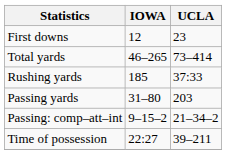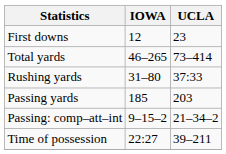(138, 77) 185 -> (144, 77) 31–80
(144, 97) 31–80 -> (138, 97) 185
